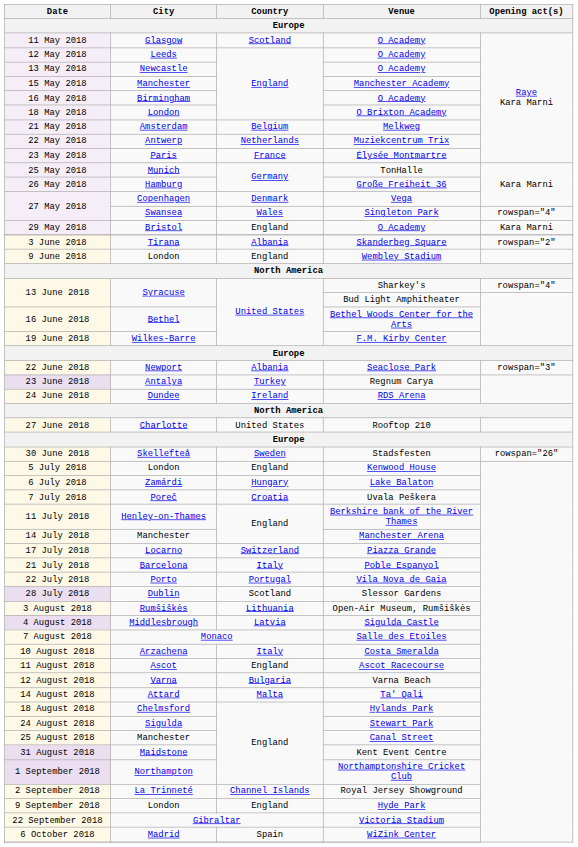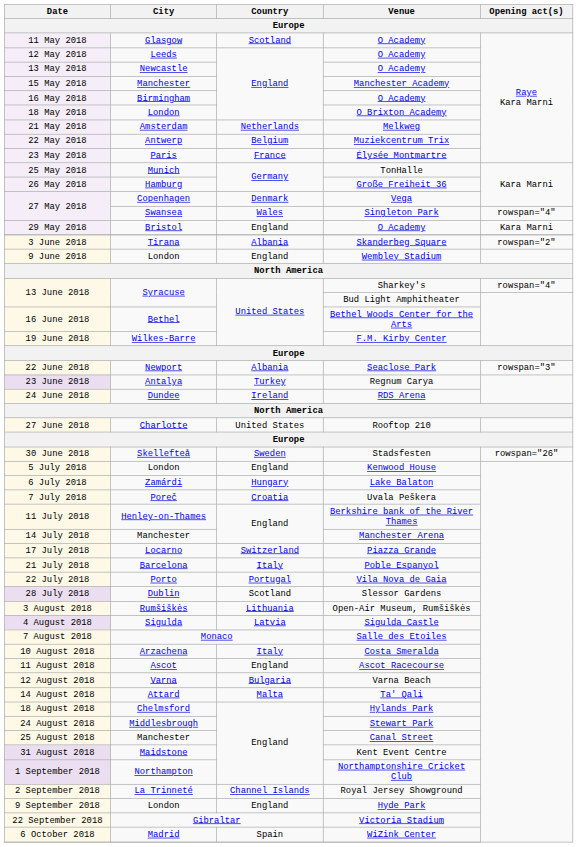(270, 127) Belgium -> (270, 127) Netherlands
(270, 141) Netherlands -> (270, 141) Belgium
(164, 623) Middlesbrough -> (164, 623) Sigulda
(164, 724) Sigulda -> (164, 724) Middlesbrough
